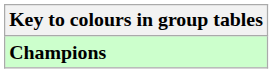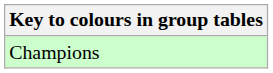(58, 51) bold -> (54, 51) normal
